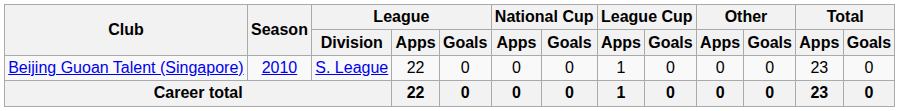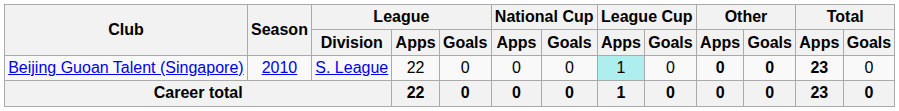(621, 67) no background -> (621, 67) paleturquoise background
(720, 67) normal -> (720, 67) bold
(770, 67) normal -> (770, 67) bold
(819, 67) normal -> (819, 67) bold
